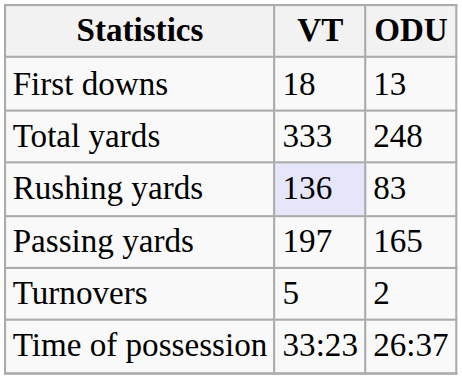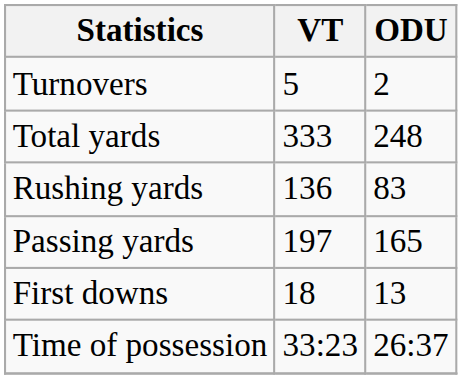rows swapped: (90, 83) <-> (80, 293)
(307, 188) lavender background -> (307, 188) no background
